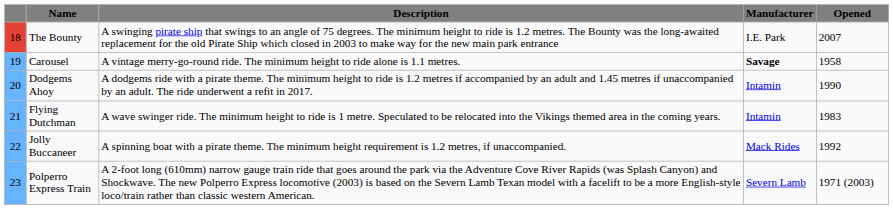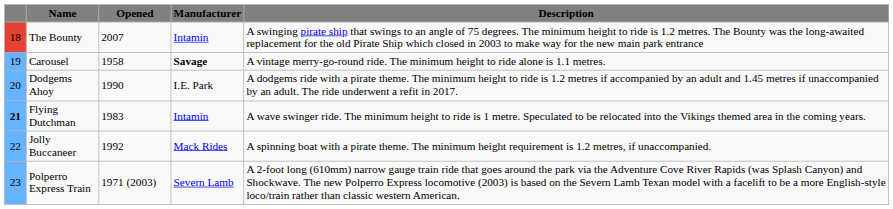columns swapped: (852, 13) <-> (421, 13)
(766, 37) I.E. Park -> (191, 37) Intamin
(763, 85) Intamin -> (193, 85) I.E. Park
(15, 115) normal -> (15, 115) bold
